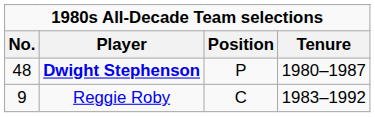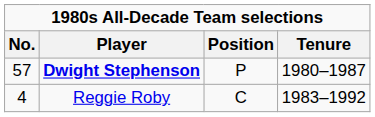(22, 71) 48 -> (22, 71) 57
(22, 97) 9 -> (22, 97) 4
